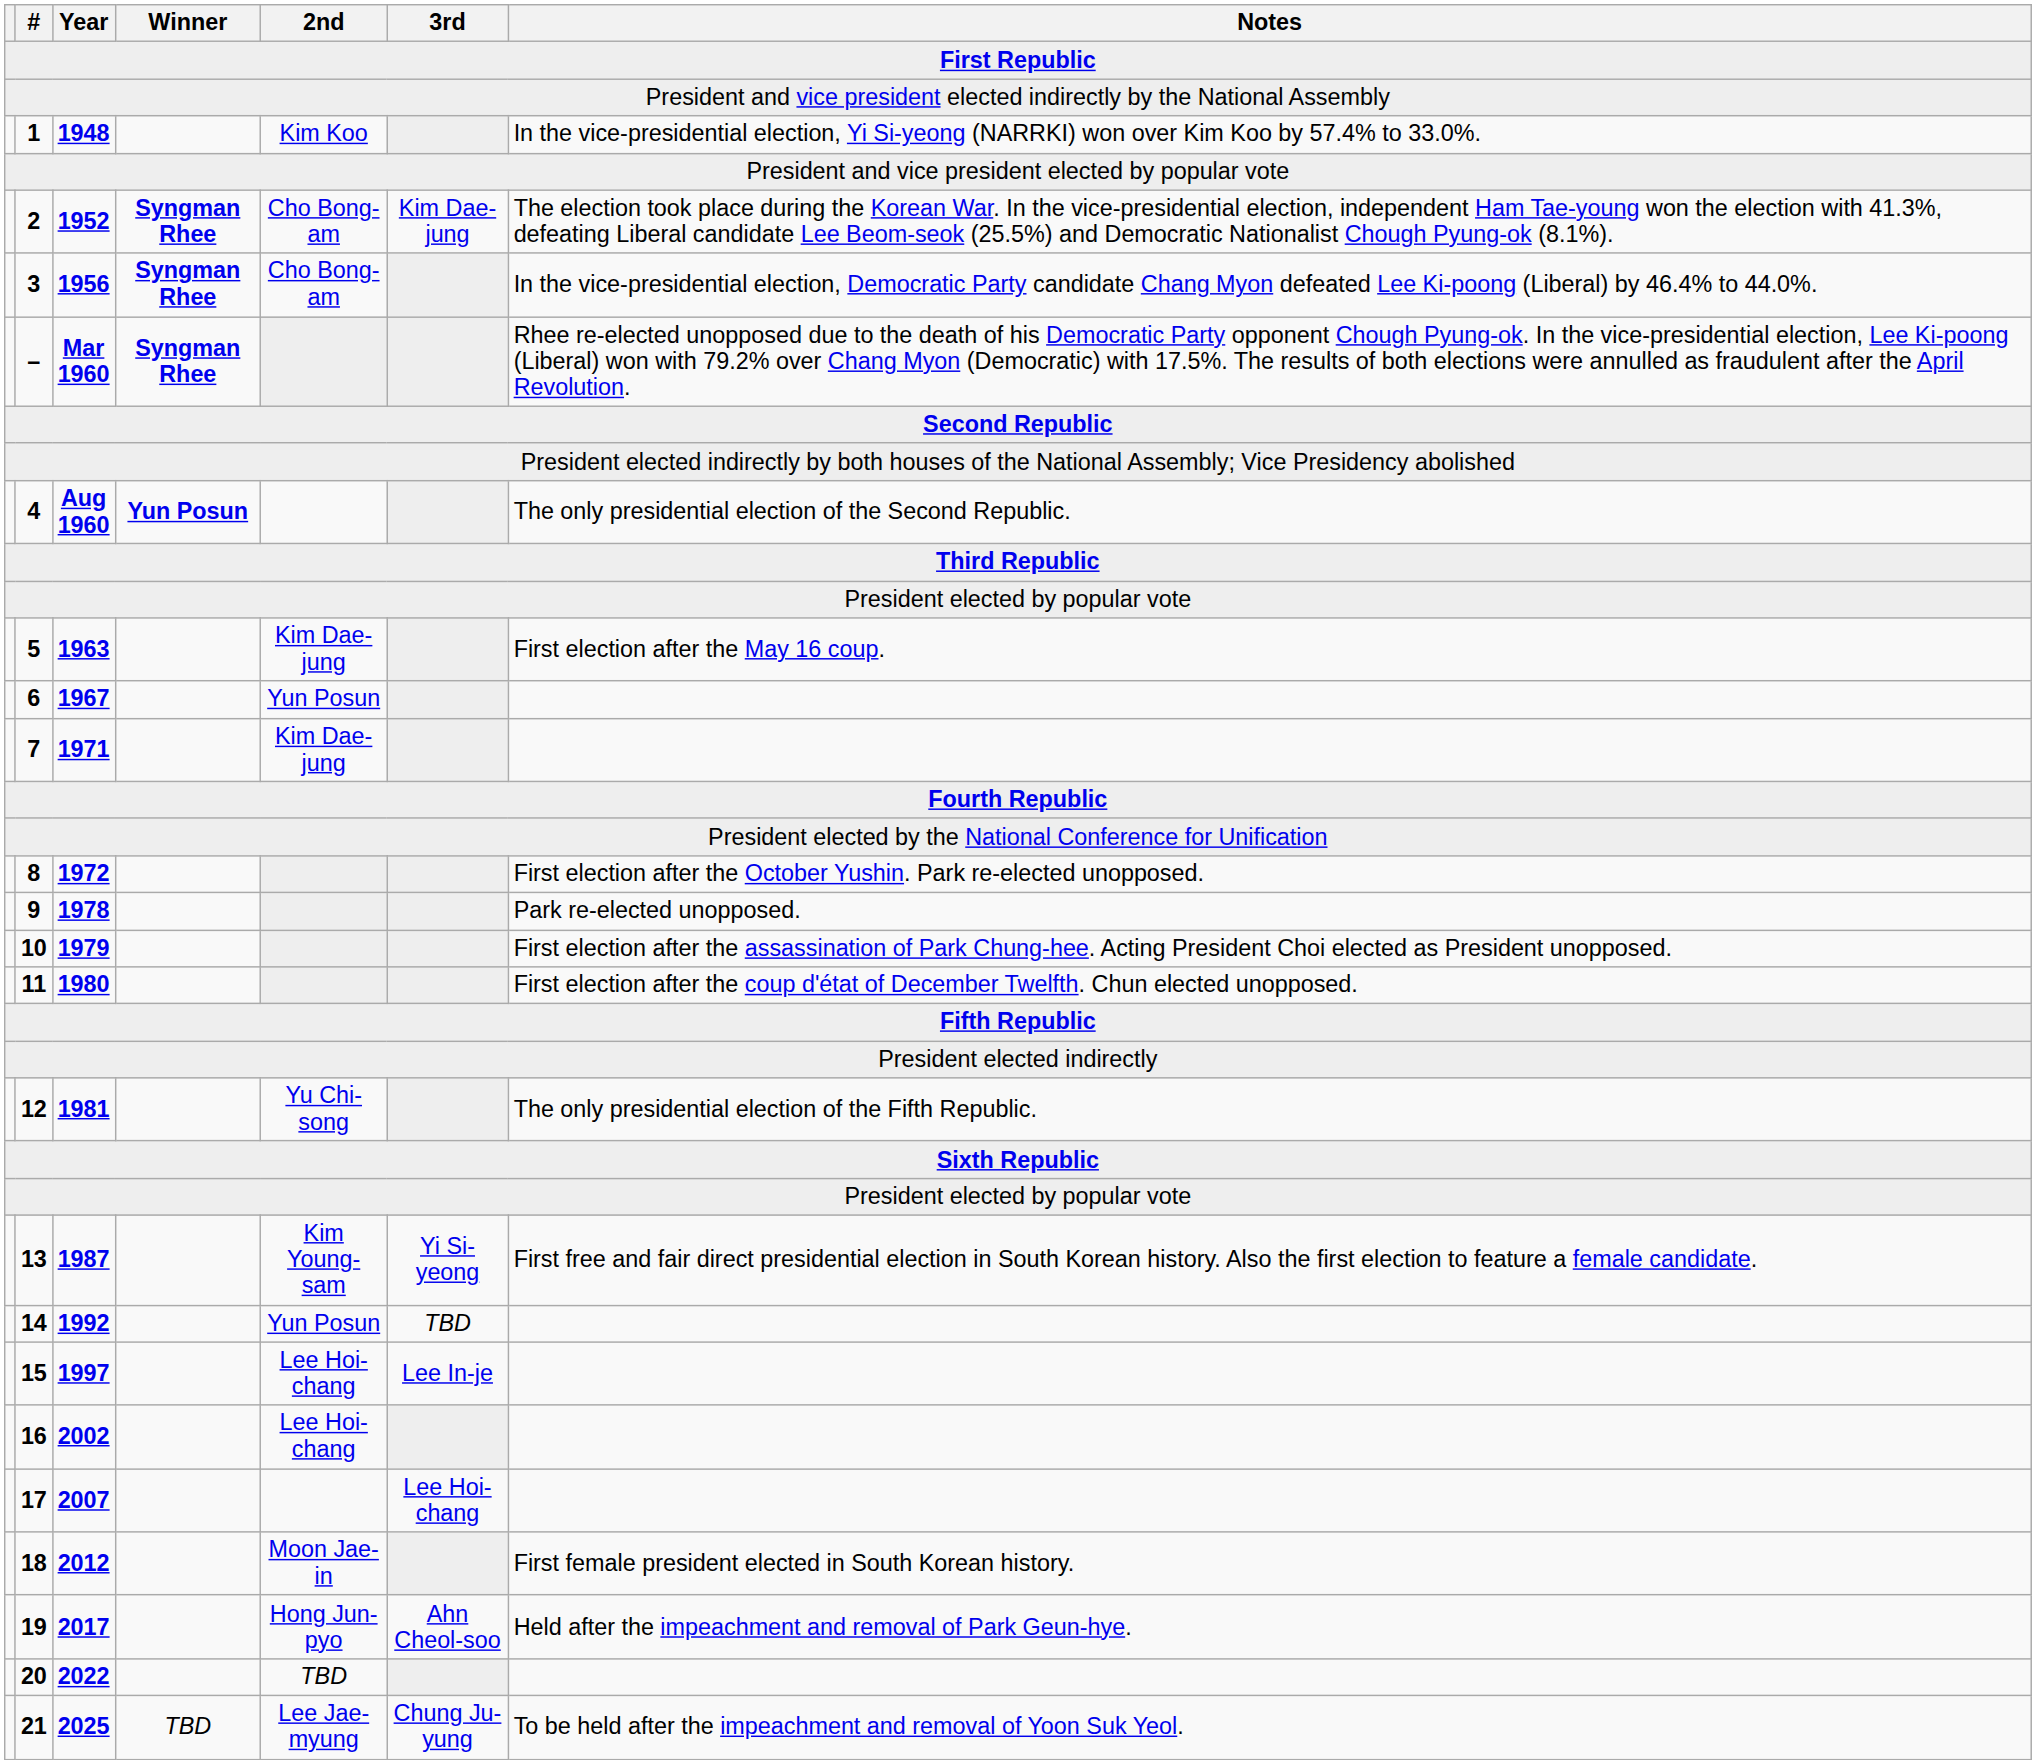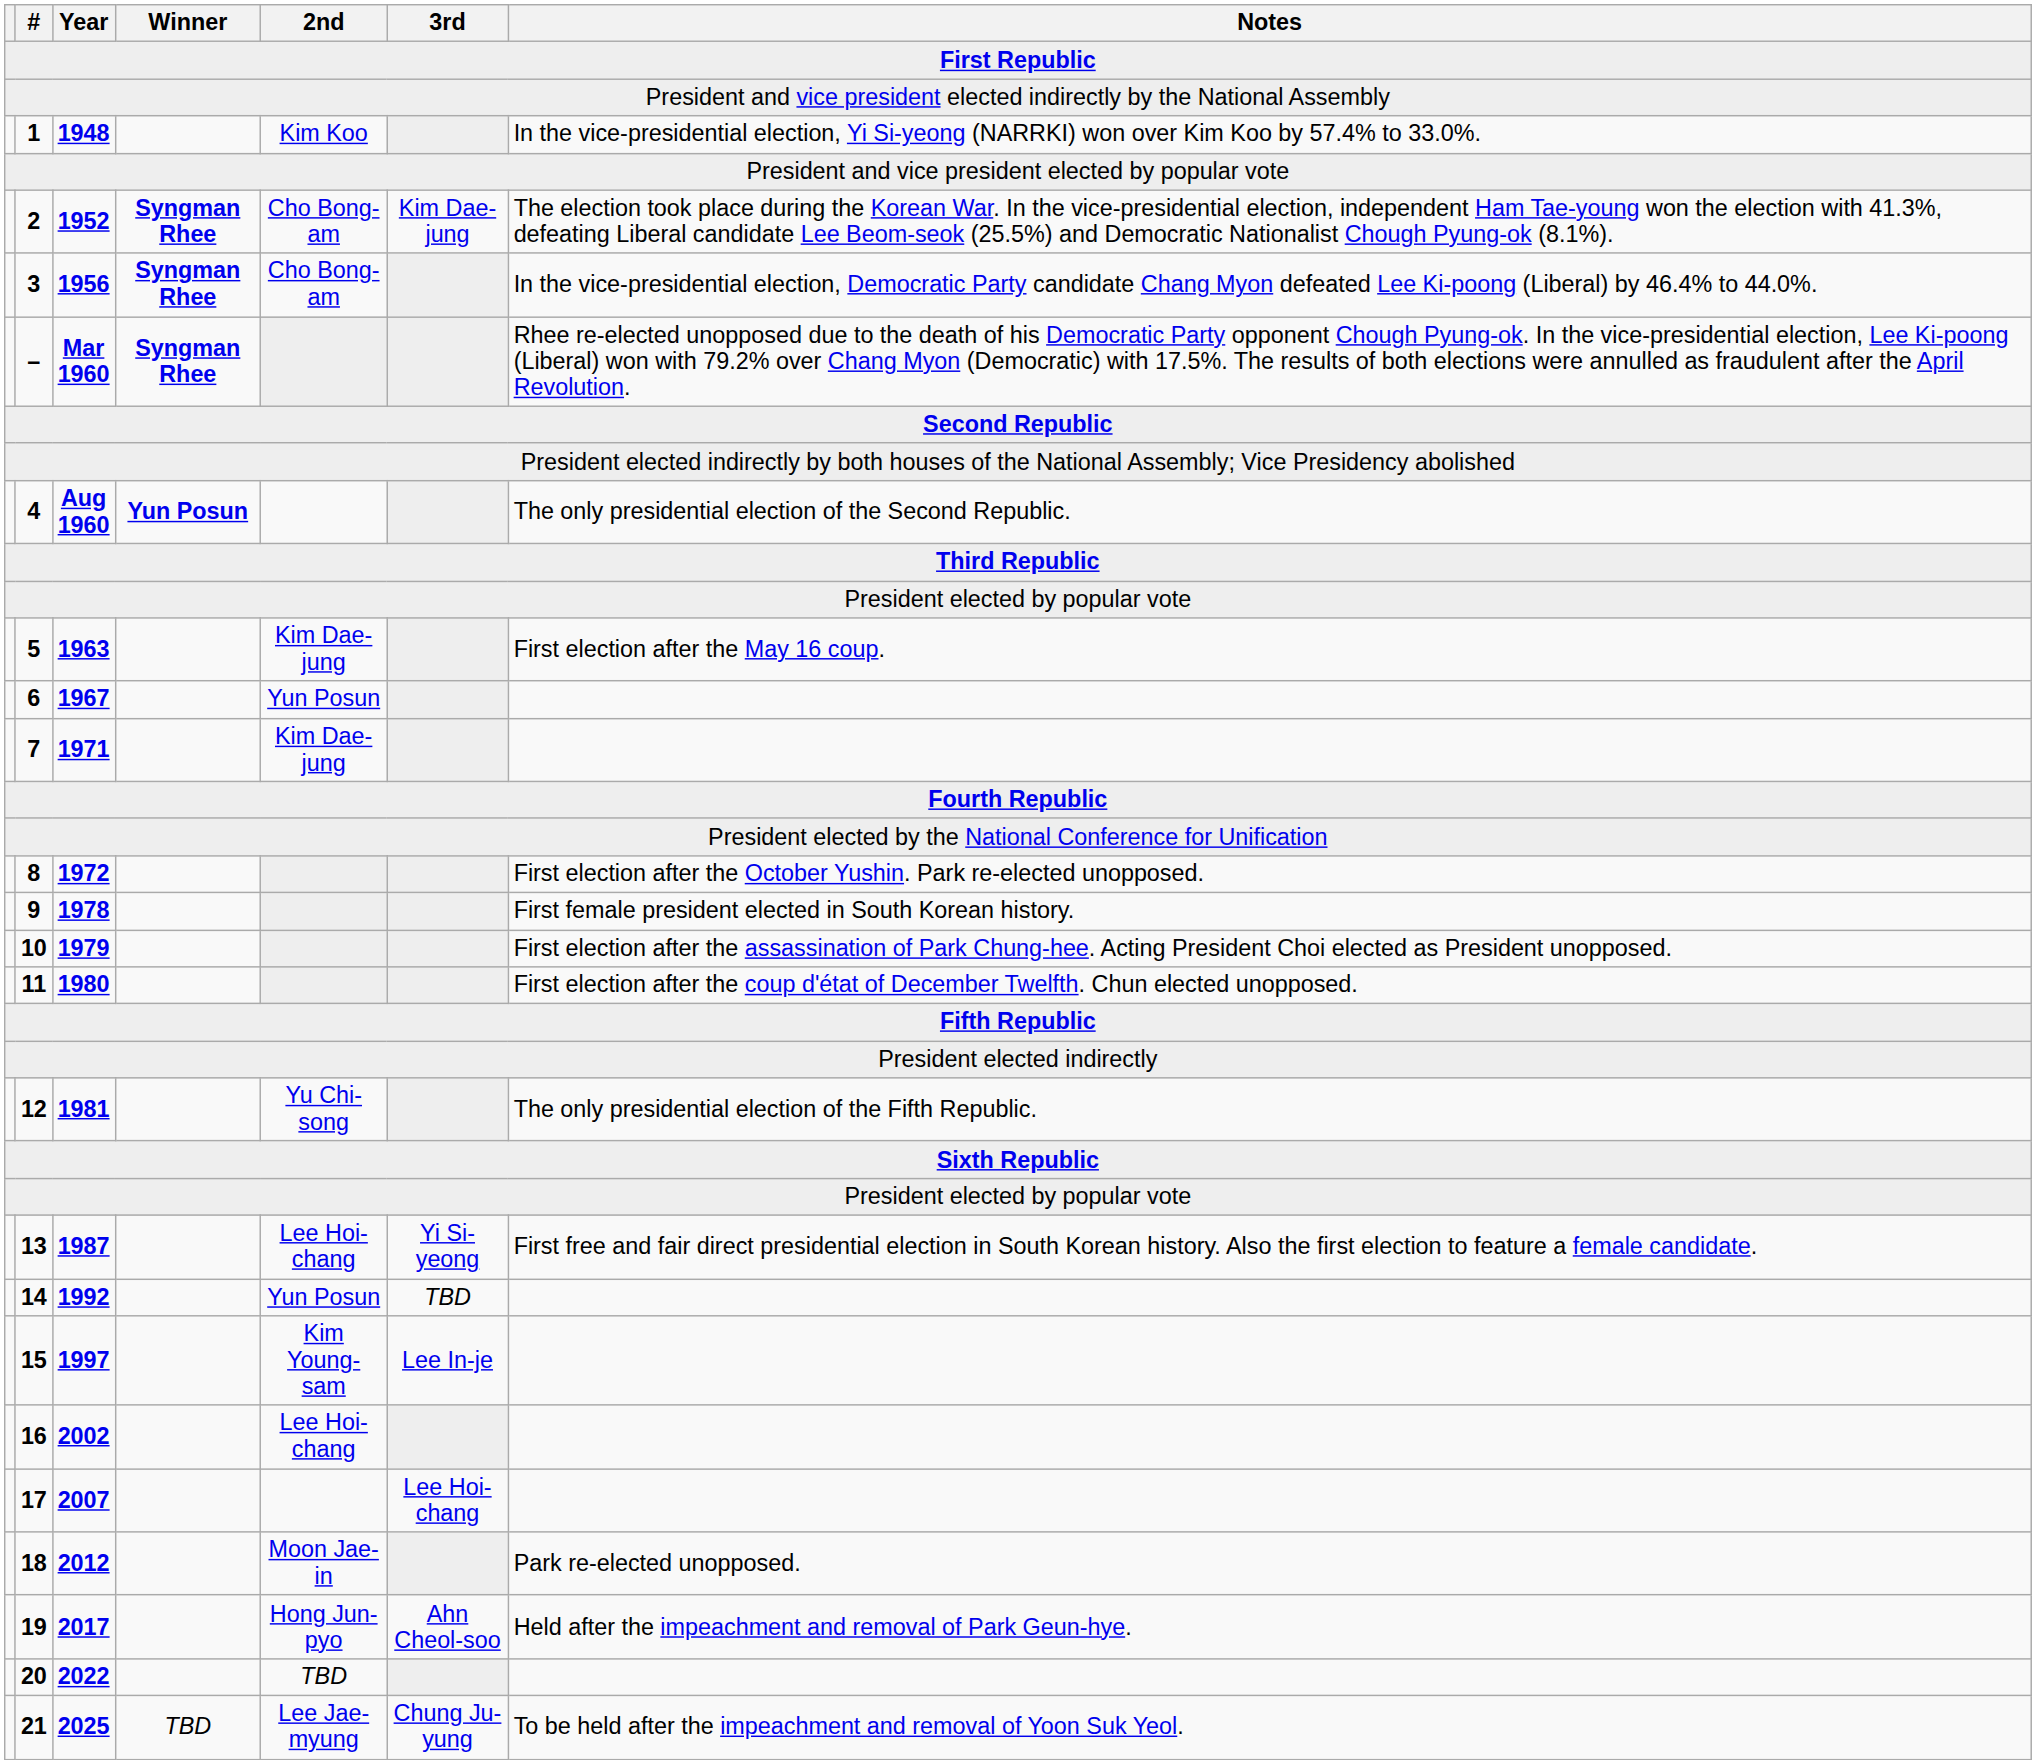(657, 910) Park re-elected unopposed. -> (794, 910) First female president elected in South Korean history.
(324, 1259) Kim Young-sam -> (324, 1246) Lee Hoi-chang
(324, 1373) Lee Hoi-chang -> (324, 1360) Kim Young-sam
(794, 1563) First female president elected in South Korean history. -> (657, 1563) Park re-elected unopposed.
